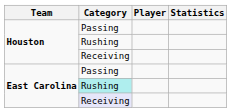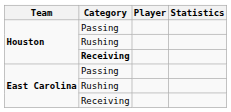(105, 56) normal -> (105, 56) bold
(100, 86) paleturquoise background -> (100, 86) no background
(105, 100) lavender background -> (105, 100) no background
